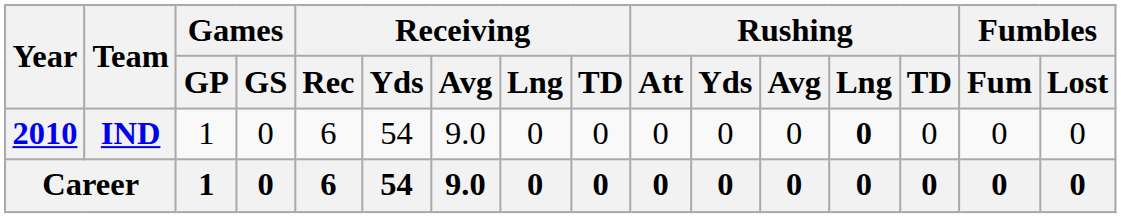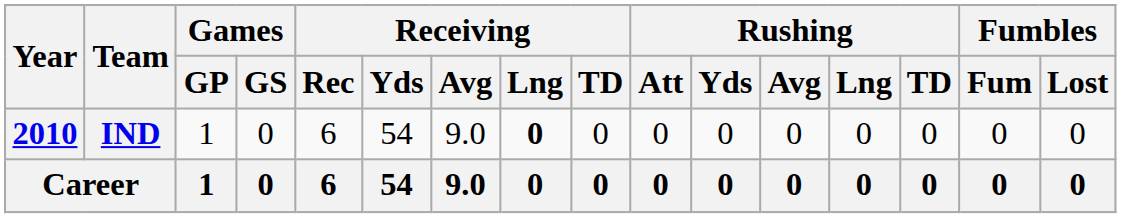(535, 133) normal -> (535, 133) bold
(864, 133) bold -> (864, 133) normal
